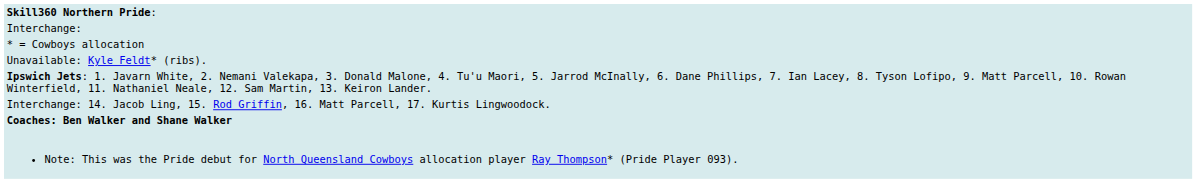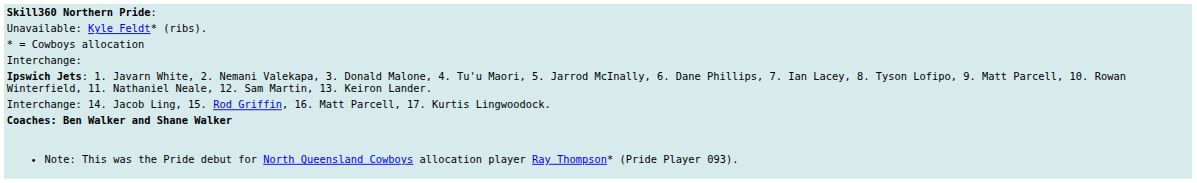(44, 29) Interchange: -> (107, 29) Unavailable: Kyle Feldt* (ribs).
(107, 61) Unavailable: Kyle Feldt* (ribs). -> (44, 61) Interchange:
